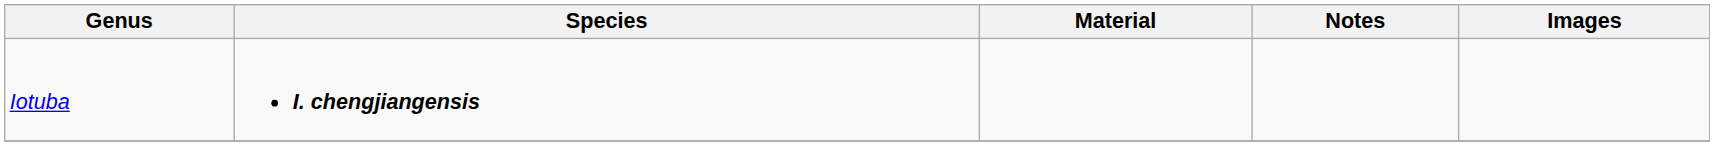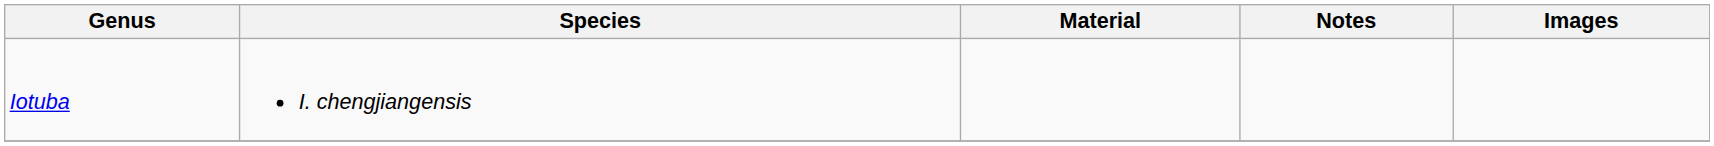(607, 102) bold -> (600, 102) normal
